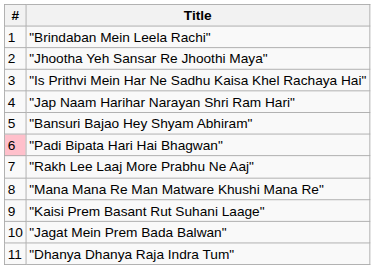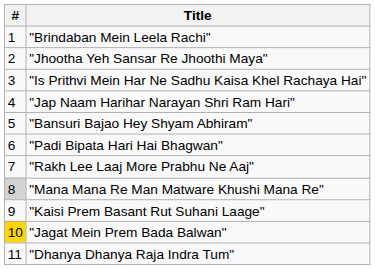(11, 145) pink background -> (11, 145) no background
(11, 189) no background -> (11, 189) lightgrey background
(15, 232) no background -> (15, 232) gold background
